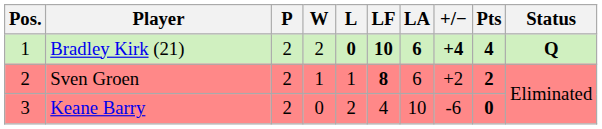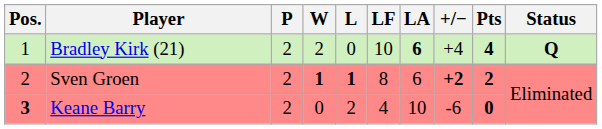(351, 49) bold -> (351, 49) normal
(383, 49) bold -> (383, 49) normal
(453, 49) bold -> (453, 49) normal
(319, 78) normal -> (319, 78) bold
(351, 78) normal -> (351, 78) bold
(383, 78) bold -> (383, 78) normal
(453, 78) normal -> (453, 78) bold
(25, 108) normal -> (25, 108) bold
